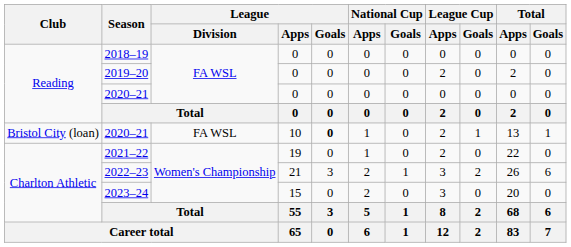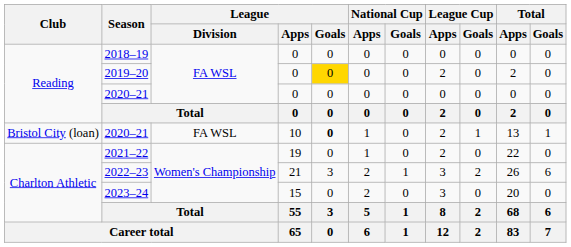(330, 73) no background -> (330, 73) gold background
